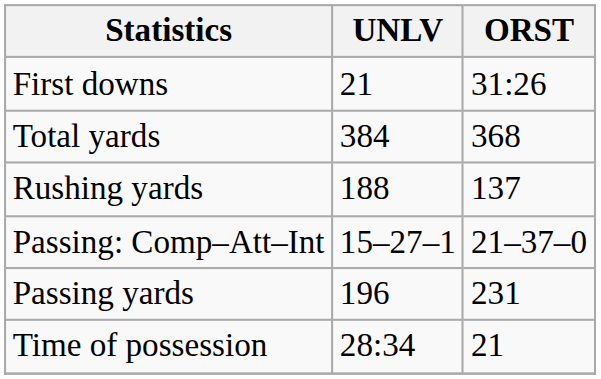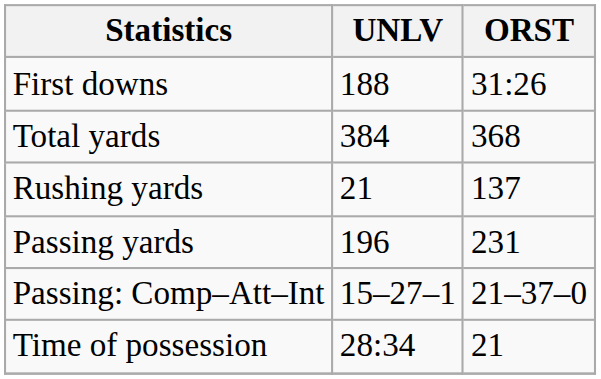(356, 83) 21 -> (365, 83) 188
(365, 188) 188 -> (356, 188) 21
rows swapped: (103, 293) <-> (169, 240)
